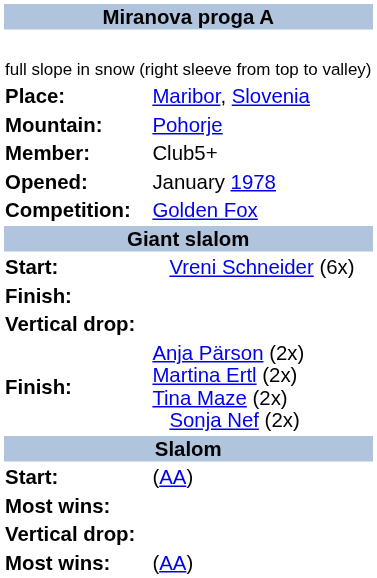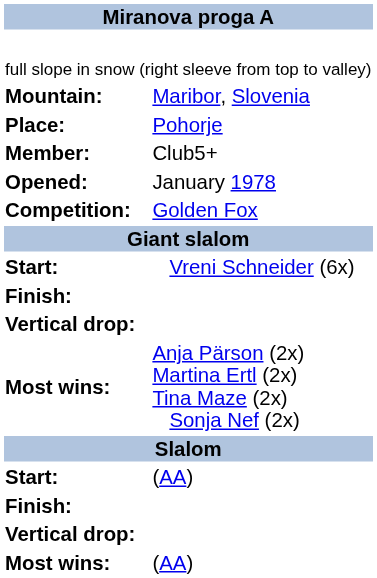(35, 96) Place: -> (54, 96) Mountain:
(54, 125) Mountain: -> (35, 125) Place:
(38, 386) Finish: -> (58, 386) Most wins:
(58, 506) Most wins: -> (38, 506) Finish:
